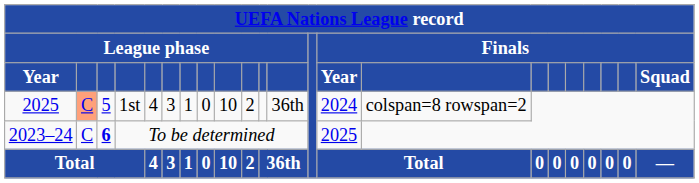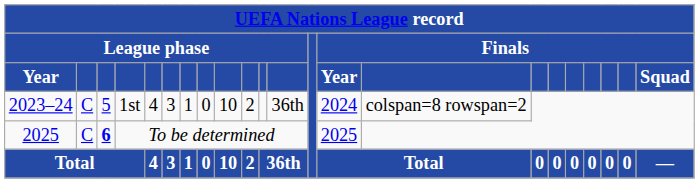(41, 105) 2025 -> (41, 105) 2023–24
(87, 105) lightsalmon background -> (87, 105) no background
(41, 134) 2023–24 -> (41, 134) 2025
